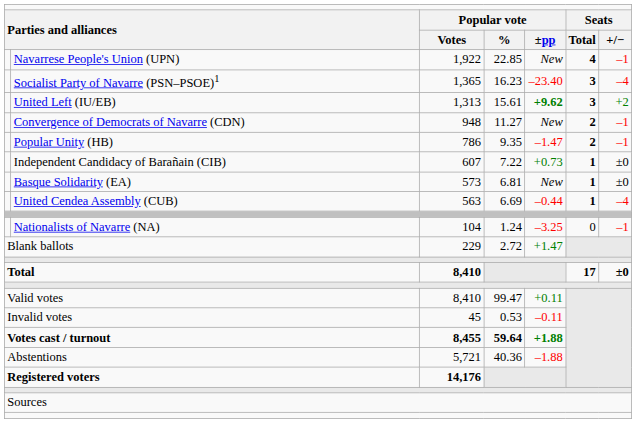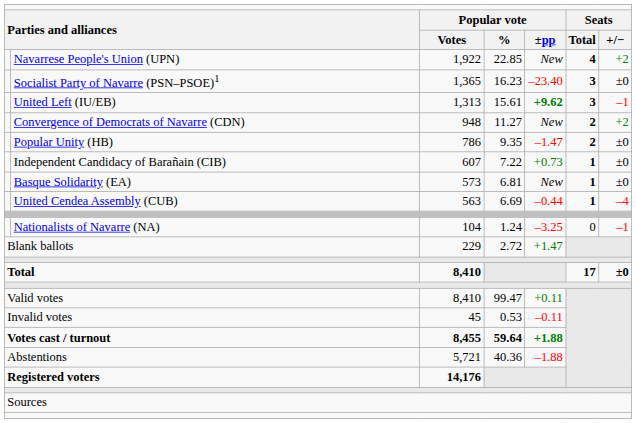(623, 59) –1 -> (622, 59) +2
(623, 81) –4 -> (622, 81) ±0
(622, 102) +2 -> (623, 102) –1
(623, 122) –1 -> (622, 122) +2
(623, 142) –1 -> (622, 142) ±0
